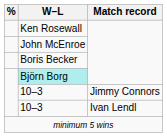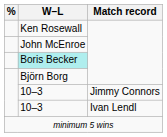(49, 60) no background -> (49, 60) paleturquoise background
(44, 76) paleturquoise background -> (44, 76) no background
